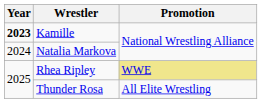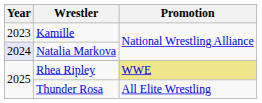(19, 32) bold -> (19, 32) normal
(19, 51) no background -> (19, 51) lavender background
